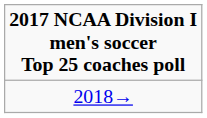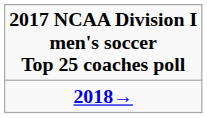(103, 96) normal -> (103, 96) bold
